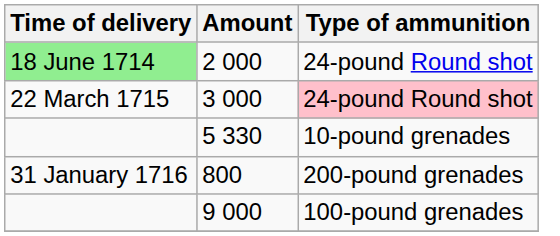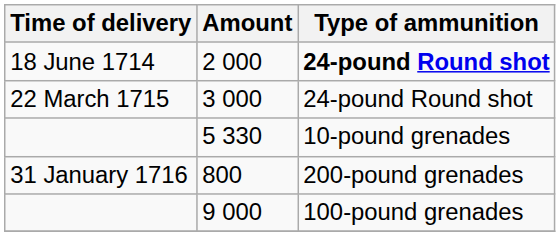(82, 61) lightgreen background -> (82, 61) no background
(418, 61) normal -> (427, 61) bold
(418, 99) pink background -> (418, 99) no background
